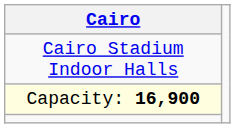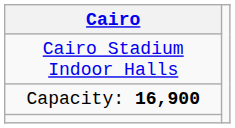(113, 99) lightyellow background -> (113, 99) no background
